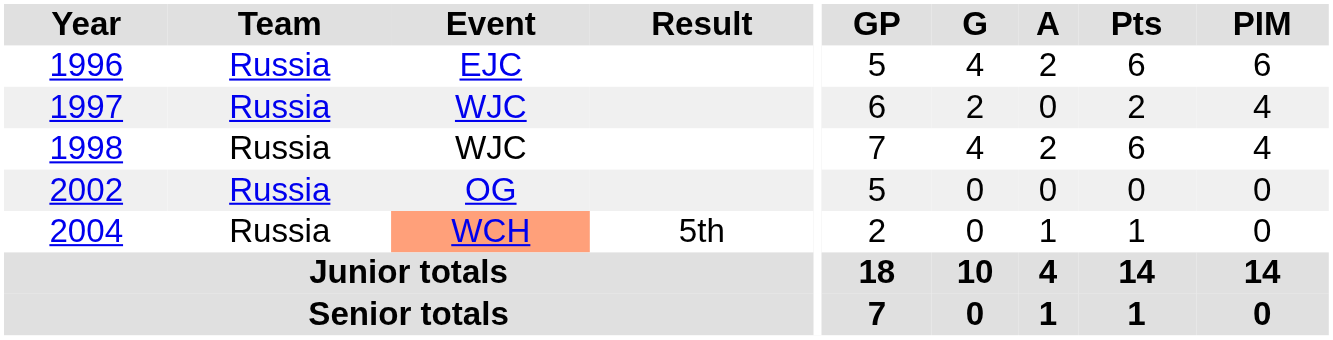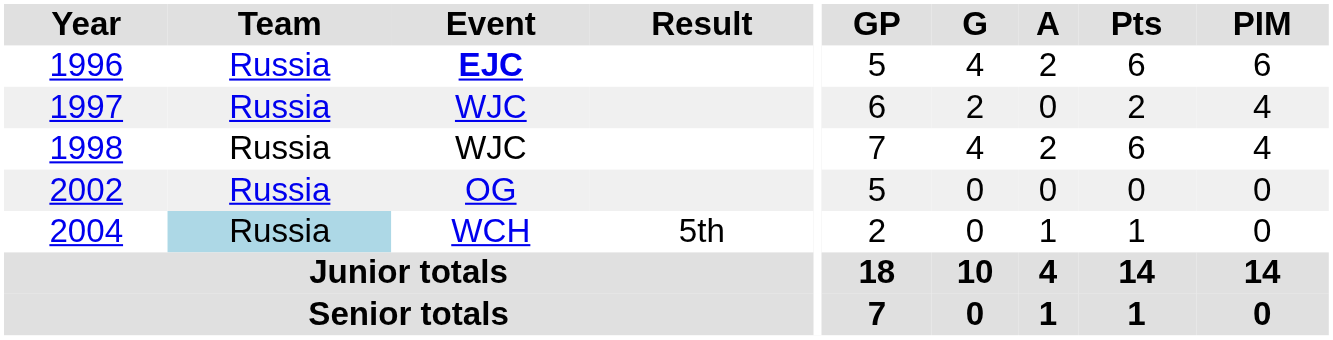(491, 65) normal -> (491, 65) bold
(280, 231) no background -> (280, 231) lightblue background
(491, 231) lightsalmon background -> (491, 231) no background
